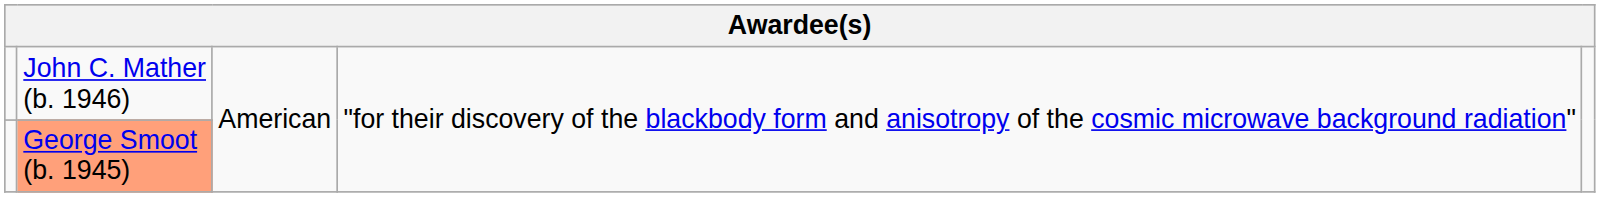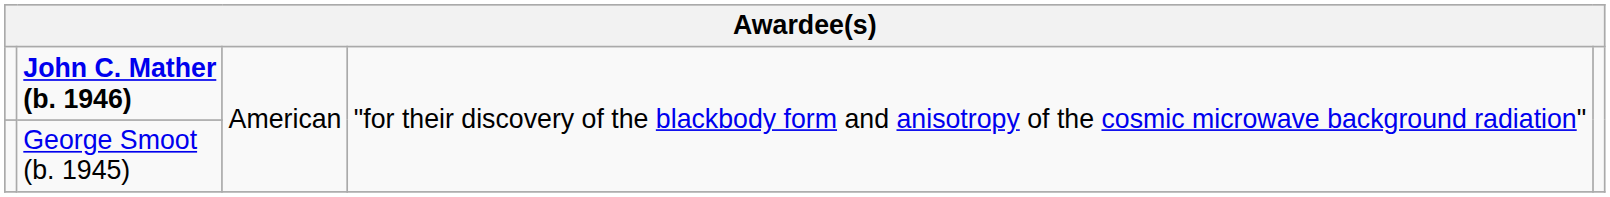(115, 83) normal -> (120, 83) bold
(110, 155) lightsalmon background -> (110, 155) no background
